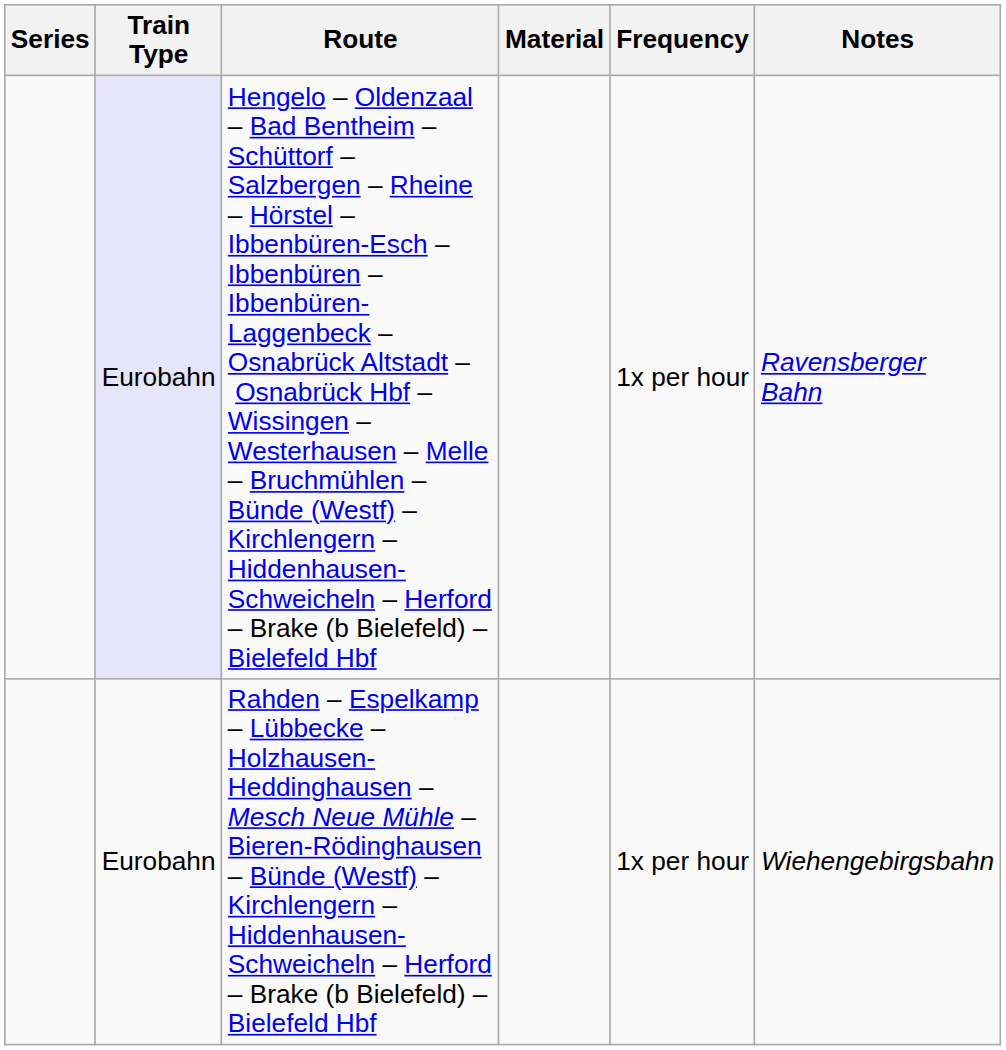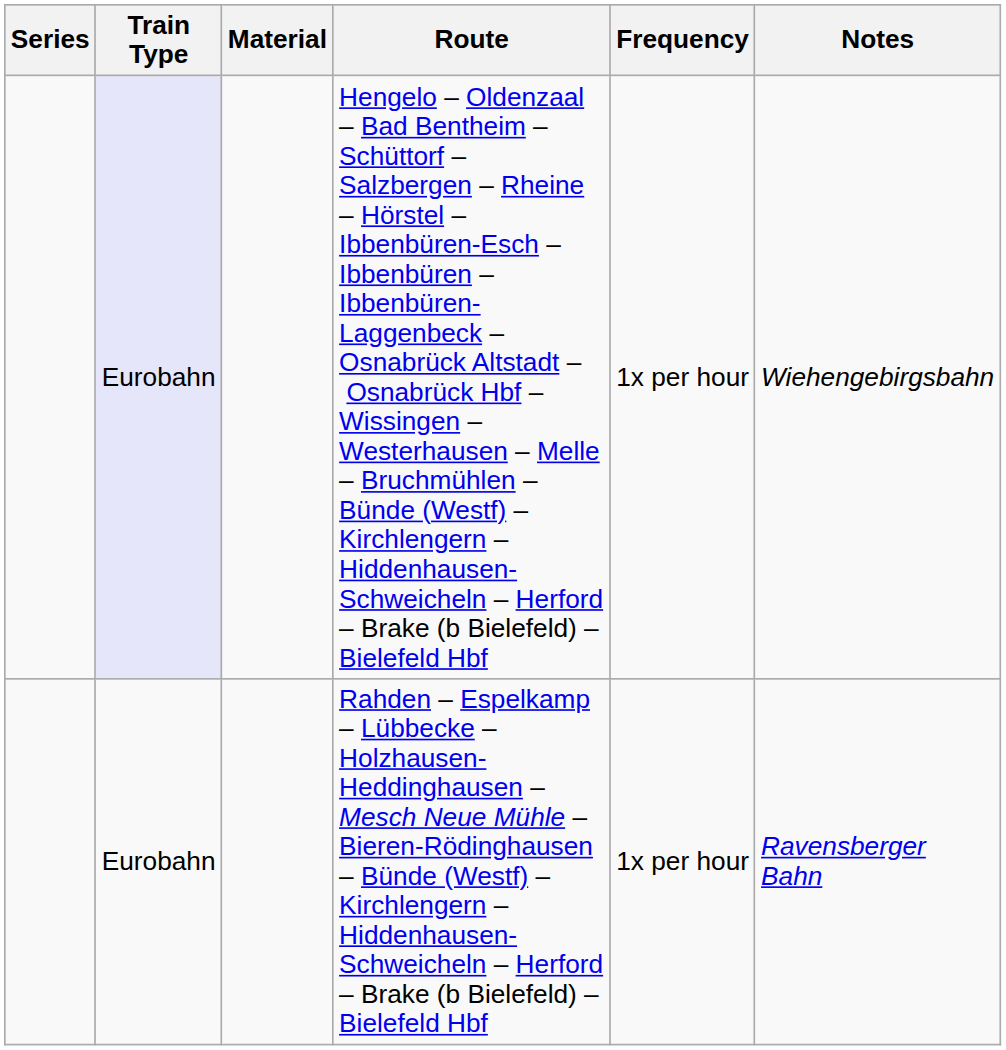columns swapped: (360, 40) <-> (555, 40)
(843, 376) Ravensberger Bahn -> (878, 376) Wiehengebirgsbahn
(878, 861) Wiehengebirgsbahn -> (843, 861) Ravensberger Bahn
